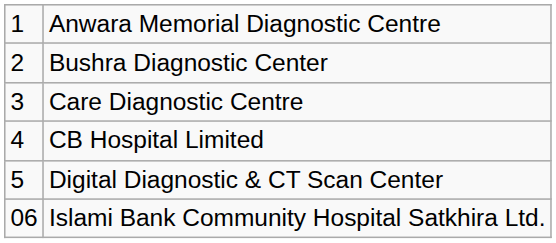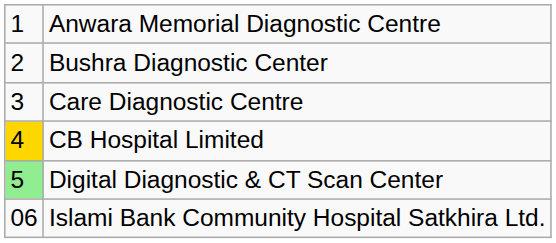(17, 140) no background -> (17, 140) gold background
(17, 179) no background -> (17, 179) lightgreen background
